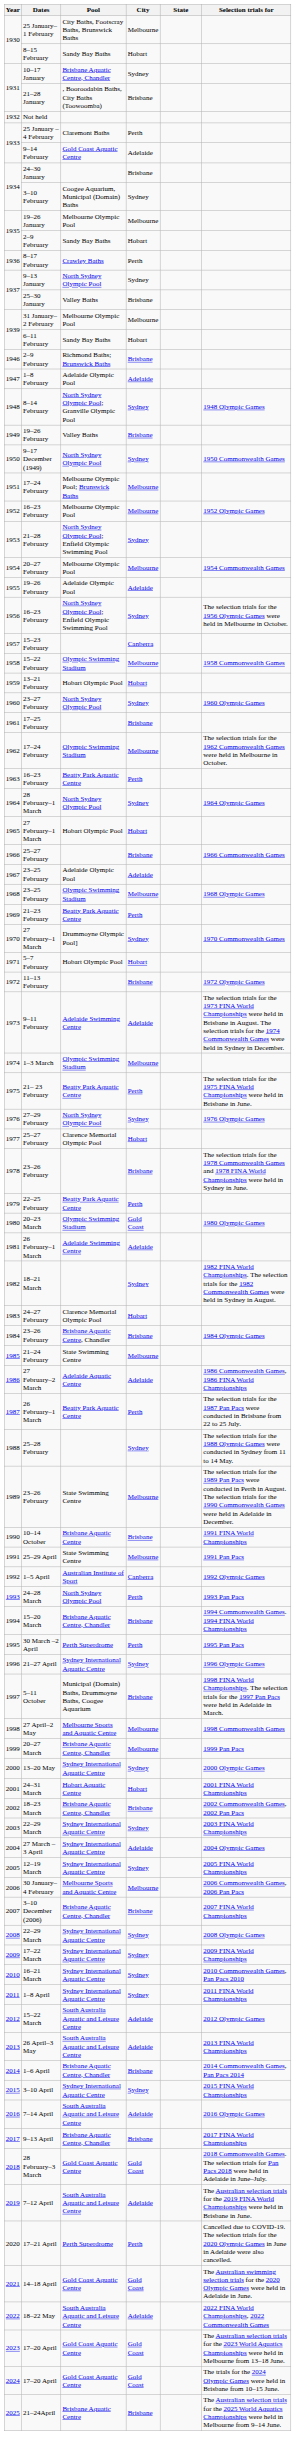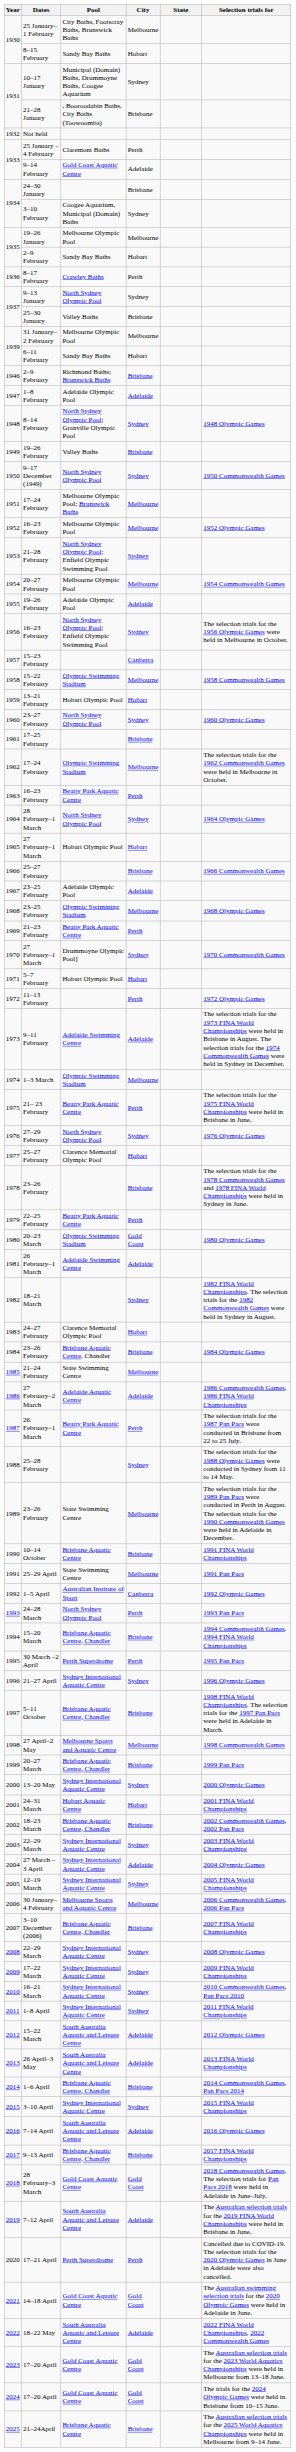(87, 74) Brisbane Aquatic Centre, Chandler -> (91, 82) Municipal (Domain) Baths, Drummoyne Baths, Coogee Aquarium
(140, 982) Brisbane -> (135, 998) Perth
(91, 1696) Municipal (Domain) Baths, Drummoyne Baths, Coogee Aquarium -> (87, 1713) Brisbane Aquatic Centre, Chandler
(143, 1748) Melbourne -> (140, 1765) Brisbane
